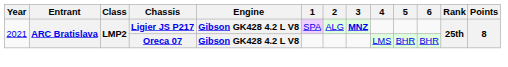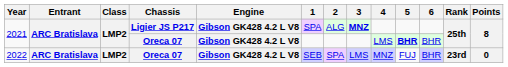(405, 41) normal -> (407, 41) bold
+ row: (17, 56)
